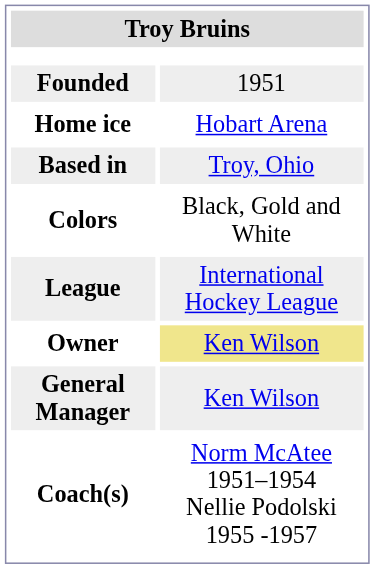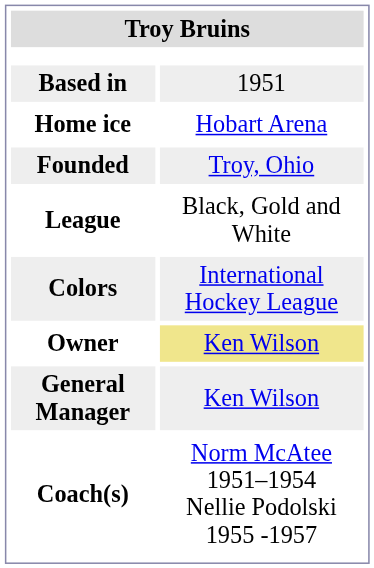(83, 83) Founded -> (83, 83) Based in
(83, 165) Based in -> (83, 165) Founded
(83, 220) Colors -> (83, 220) League
(83, 288) League -> (83, 288) Colors
